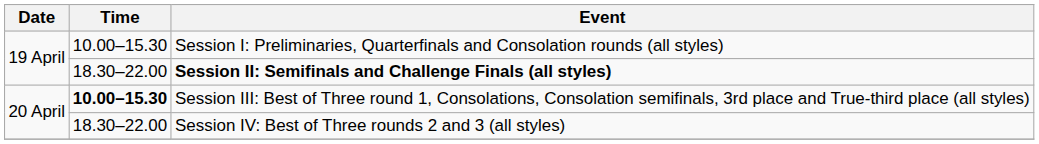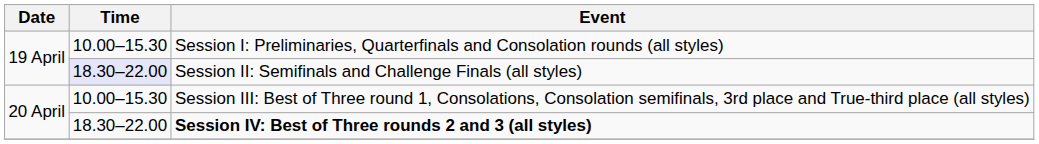(120, 71) no background -> (120, 71) lavender background
(393, 71) bold -> (379, 71) normal
(120, 98) bold -> (120, 98) normal
(370, 125) normal -> (383, 125) bold
